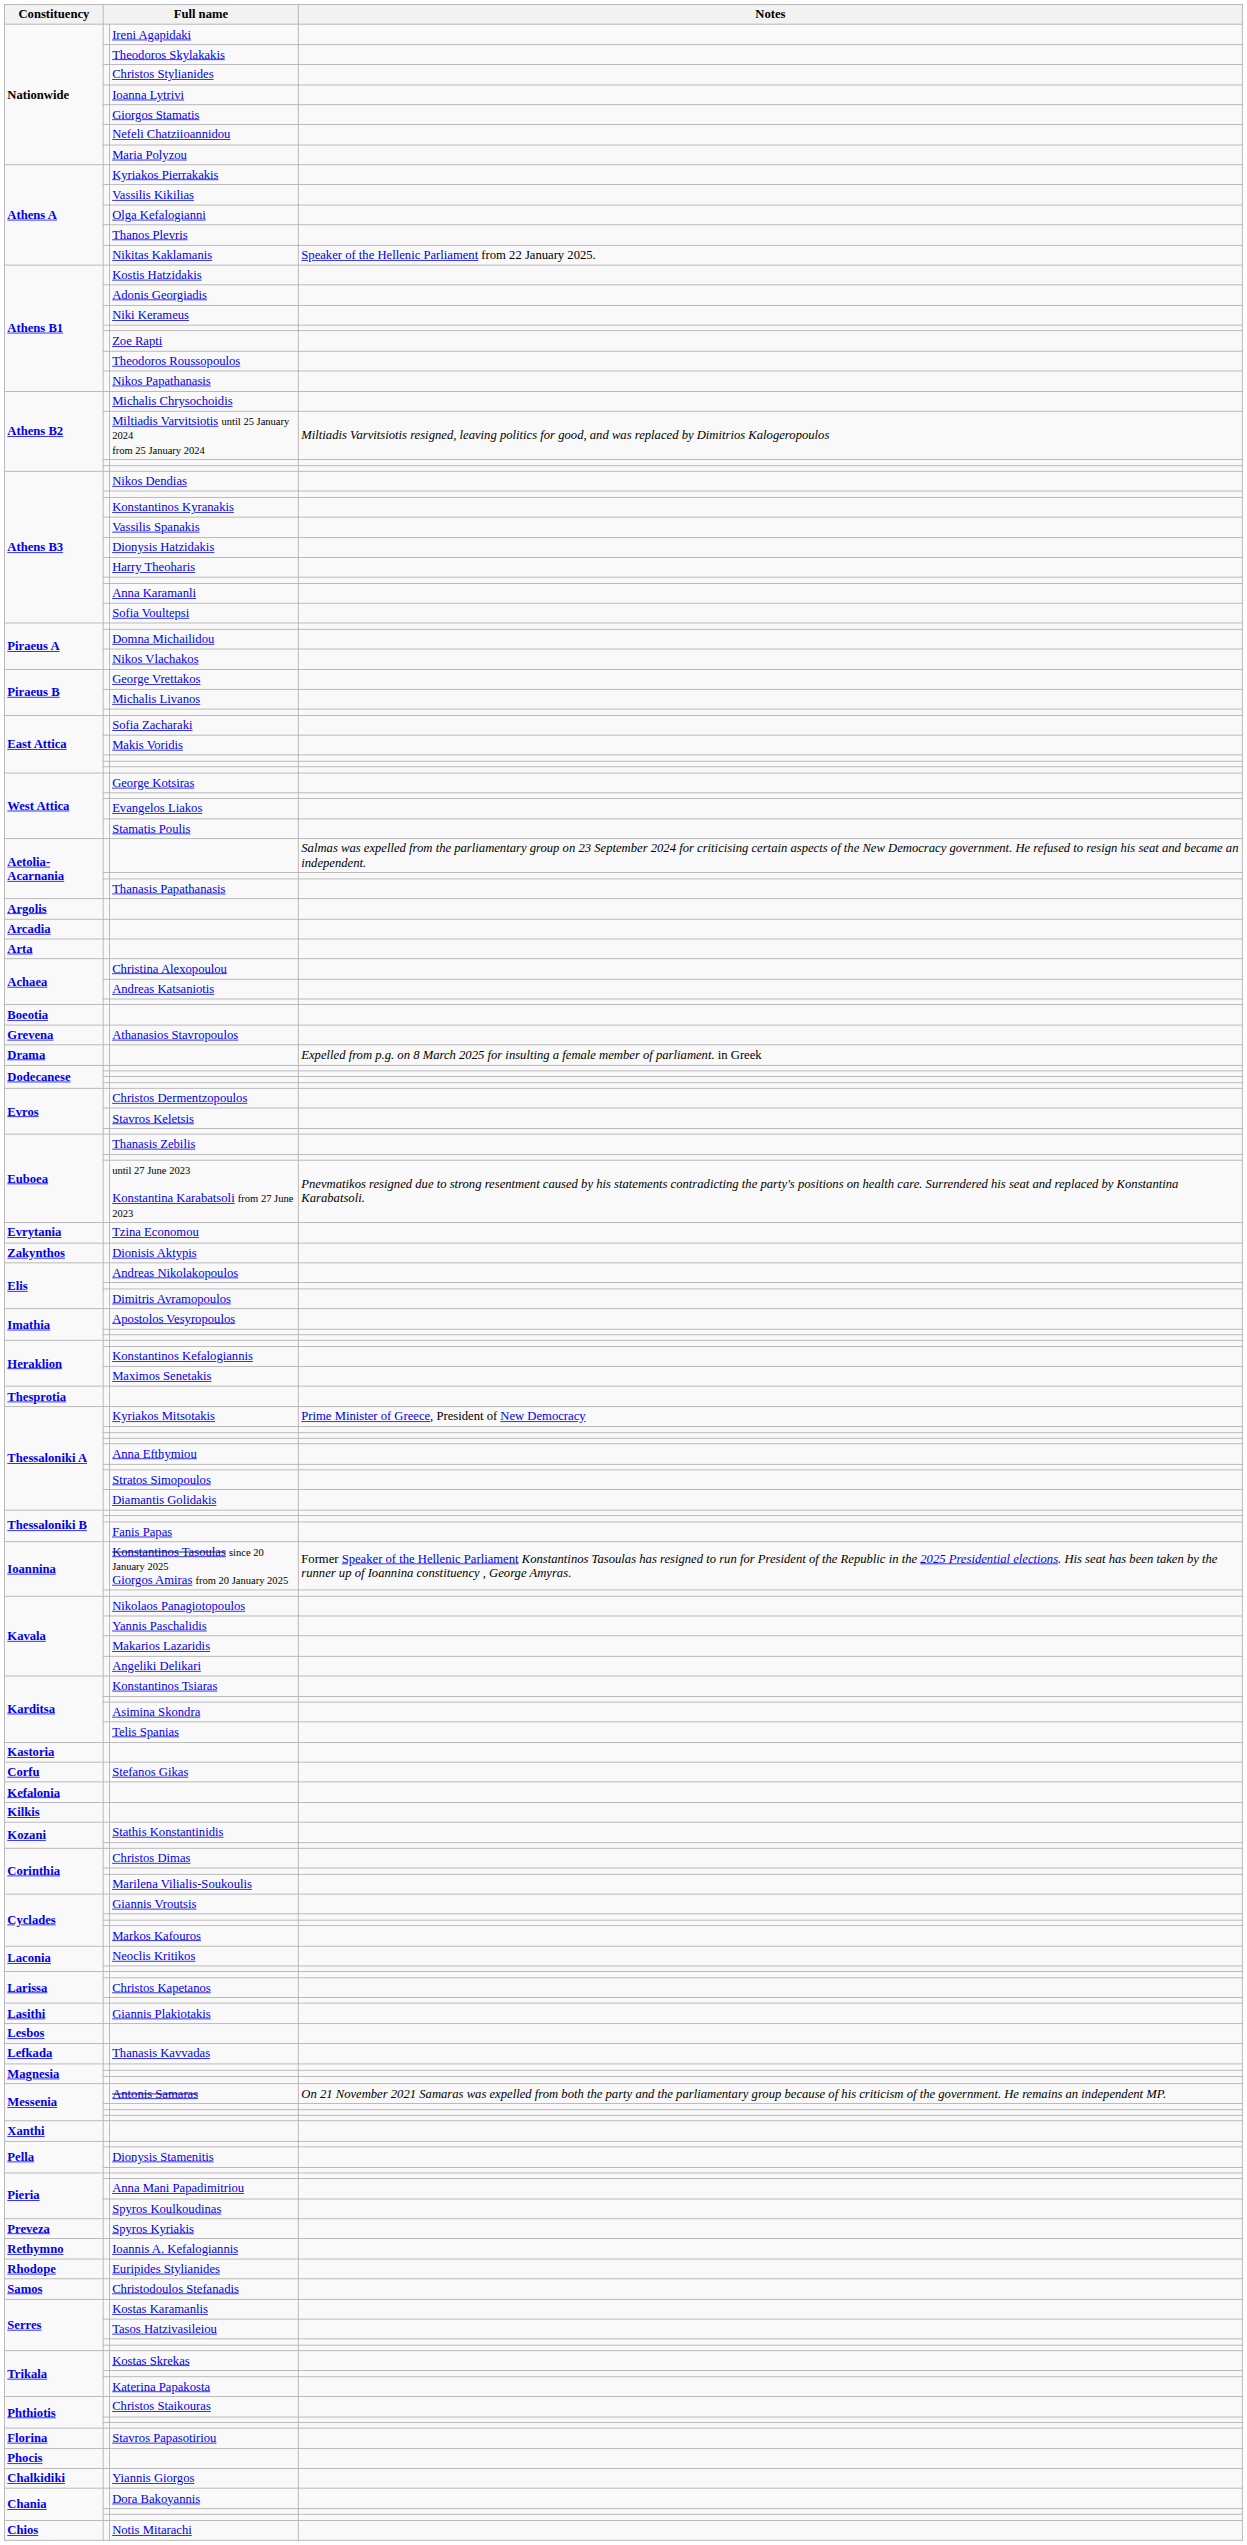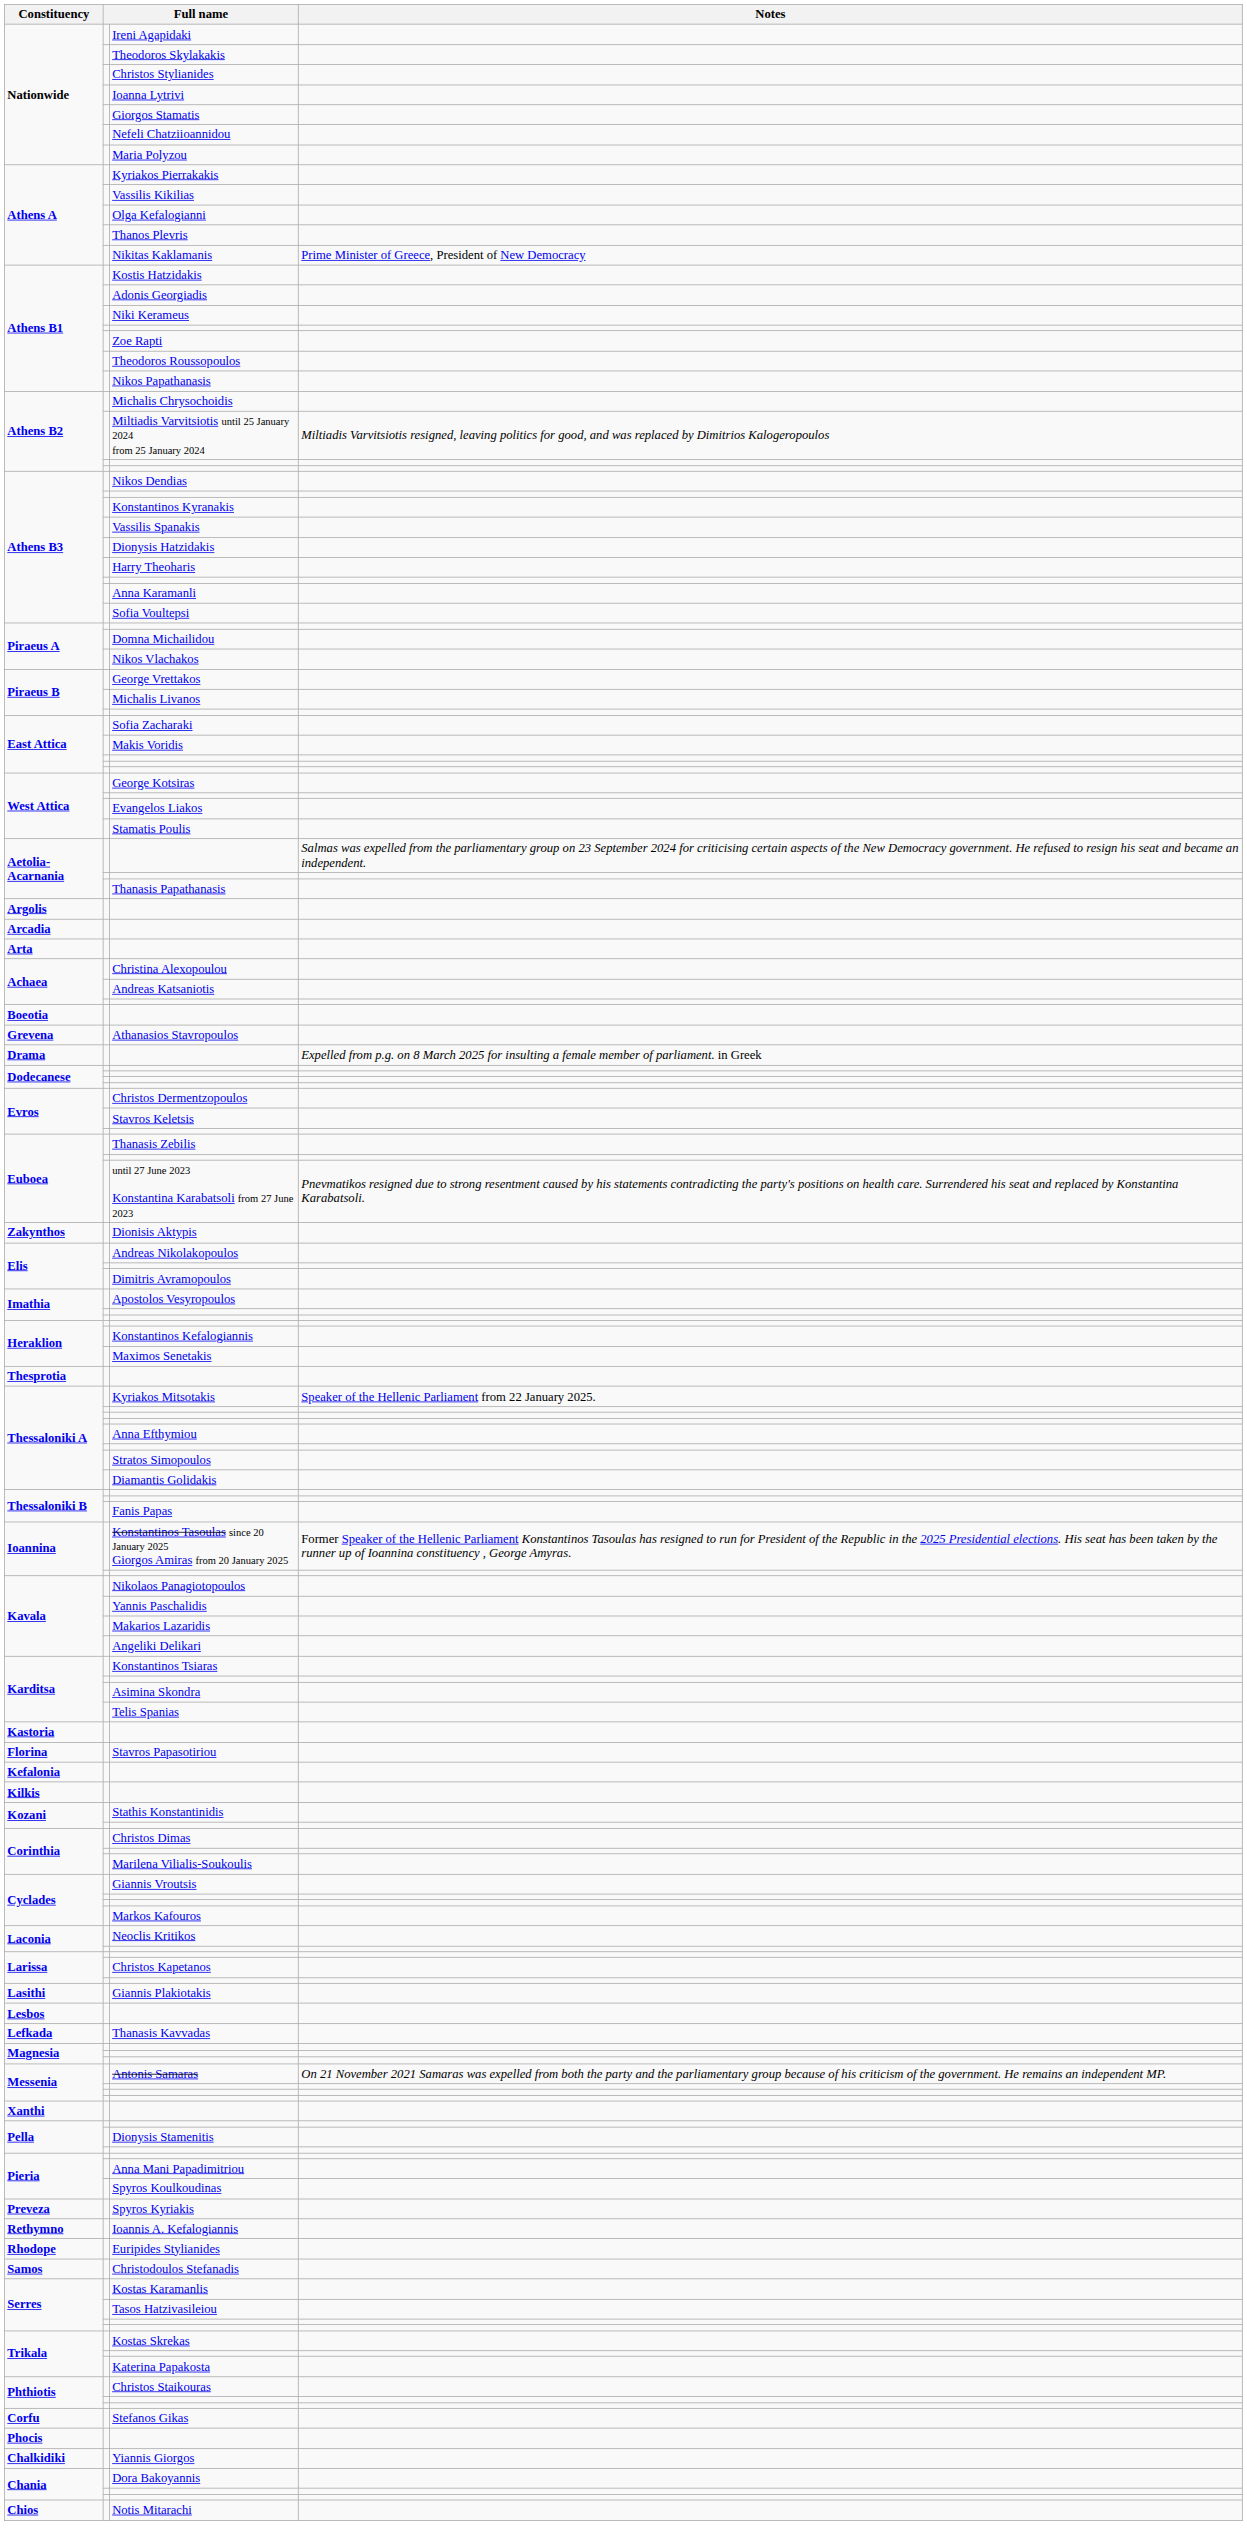(449, 255) Speaker of the Hellenic Parliament from 22 January 2025. -> (443, 255) Prime Minister of Greece, President of New Democracy
- row: (34, 1232)
(443, 1416) Prime Minister of Greece, President of New Democracy -> (449, 1396) Speaker of the Hellenic Parliament from 22 January 2025.
rows swapped: (23, 1772) <-> (27, 2438)
